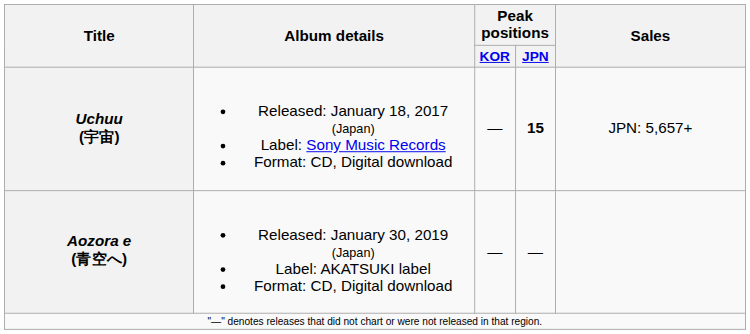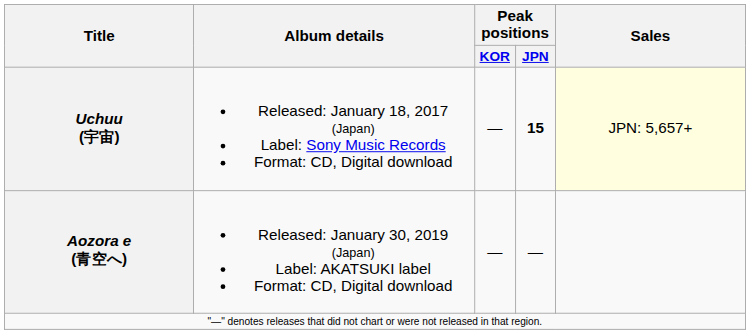(650, 128) no background -> (650, 128) lightyellow background
